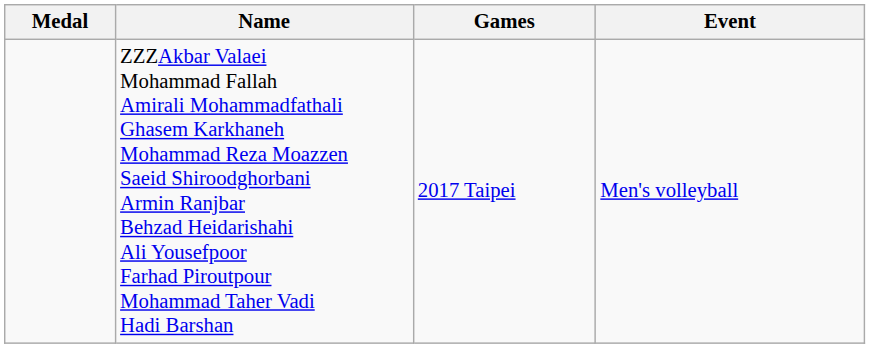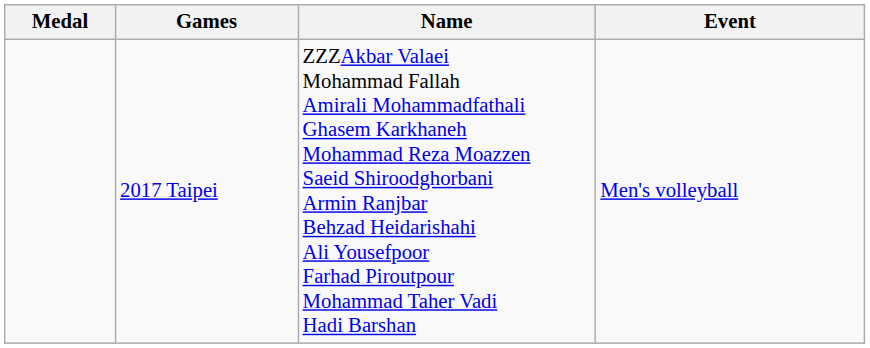columns swapped: (264, 21) <-> (504, 21)
